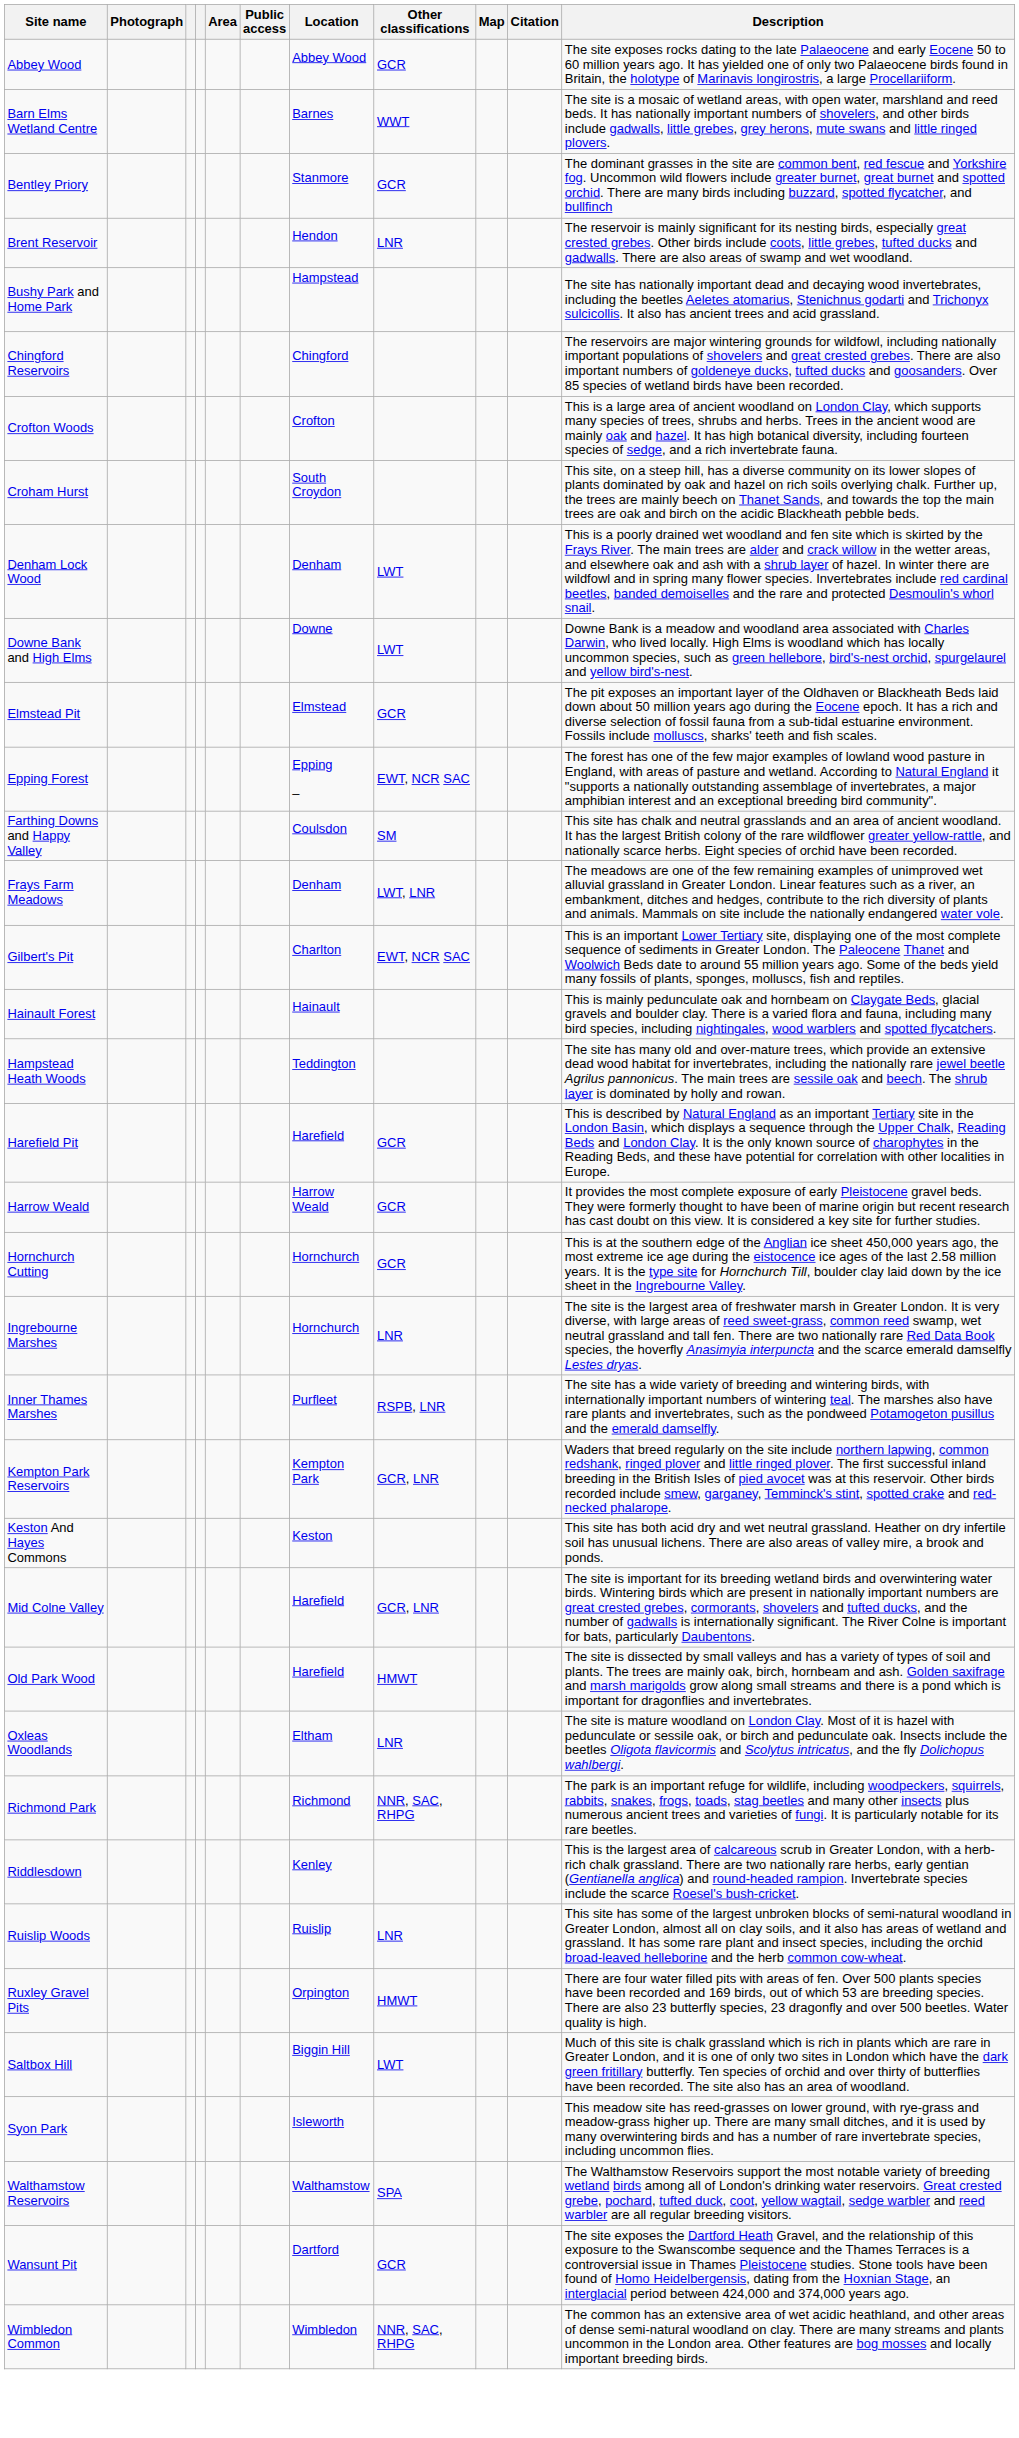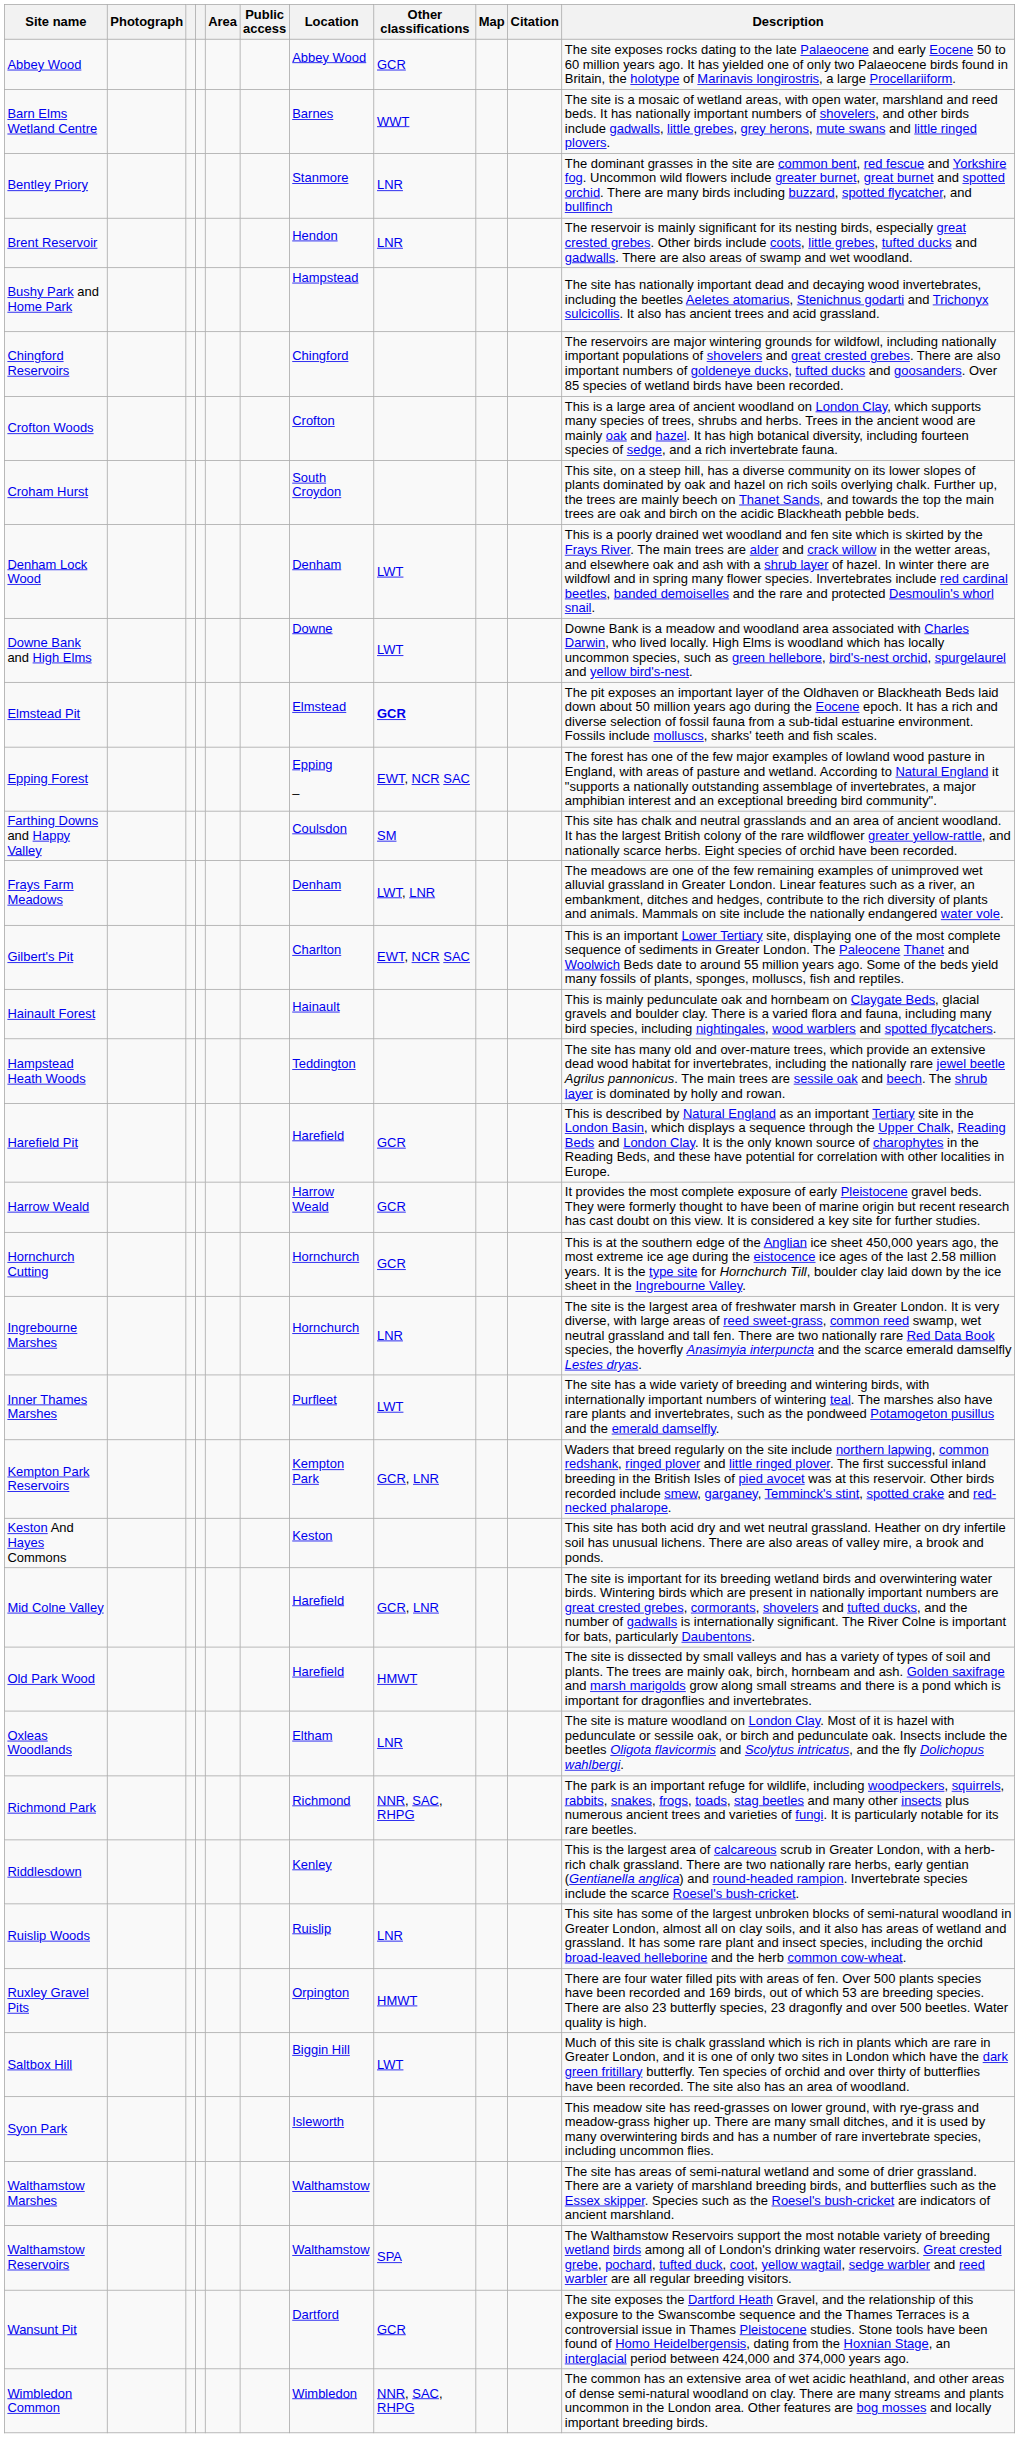(391, 185) GCR -> (390, 185) LNR
(391, 714) normal -> (391, 714) bold
(411, 1407) RSPB, LNR -> (390, 1407) LWT
+ row: (46, 2193)
